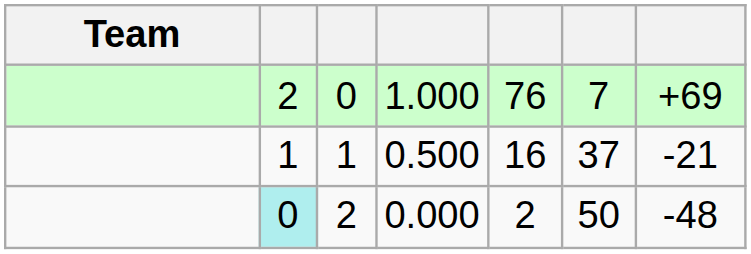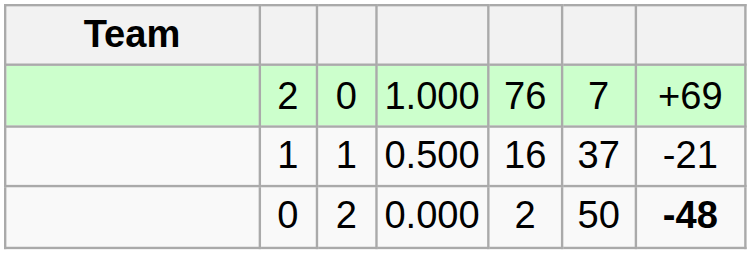(288, 215) paleturquoise background -> (288, 215) no background
(690, 215) normal -> (690, 215) bold
